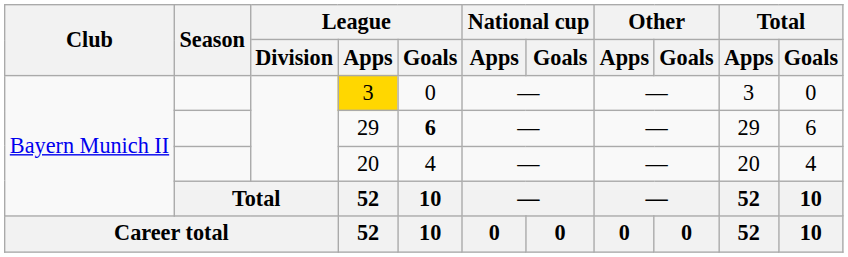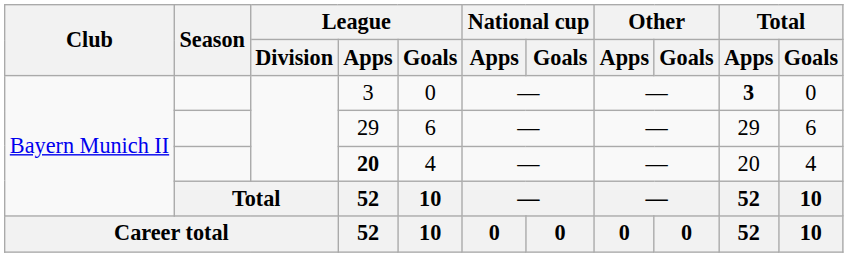(368, 92) gold background -> (368, 92) no background
(749, 92) normal -> (749, 92) bold
(430, 127) bold -> (430, 127) normal
(368, 163) normal -> (368, 163) bold
